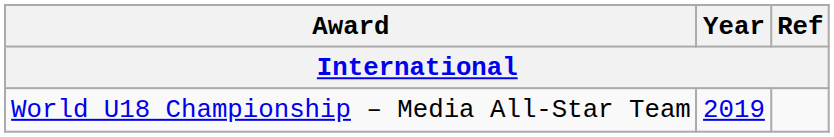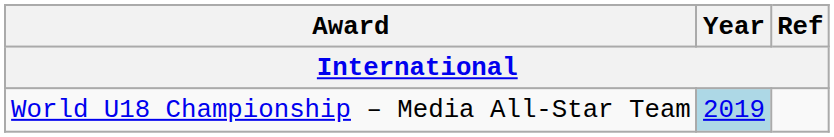(734, 110) no background -> (734, 110) lightblue background
